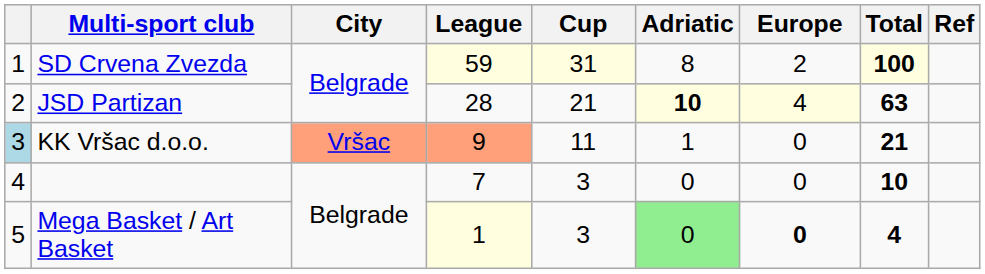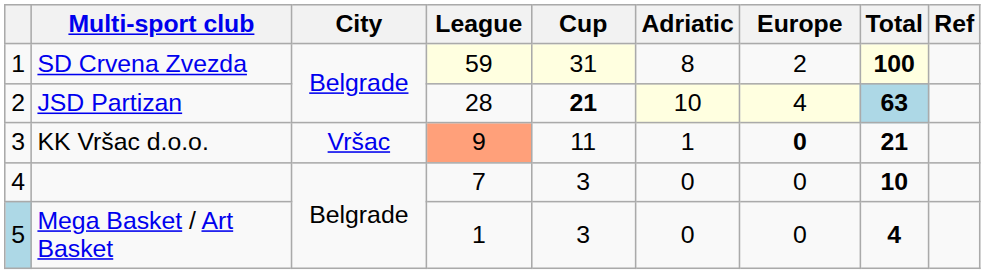(583, 102) normal -> (583, 102) bold
(688, 102) bold -> (688, 102) normal
(894, 102) no background -> (894, 102) lightblue background
(18, 142) lightblue background -> (18, 142) no background
(359, 142) lightsalmon background -> (359, 142) no background
(800, 142) normal -> (800, 142) bold
(18, 234) no background -> (18, 234) lightblue background
(479, 234) lightyellow background -> (479, 234) no background
(688, 234) lightgreen background -> (688, 234) no background
(800, 234) bold -> (800, 234) normal
